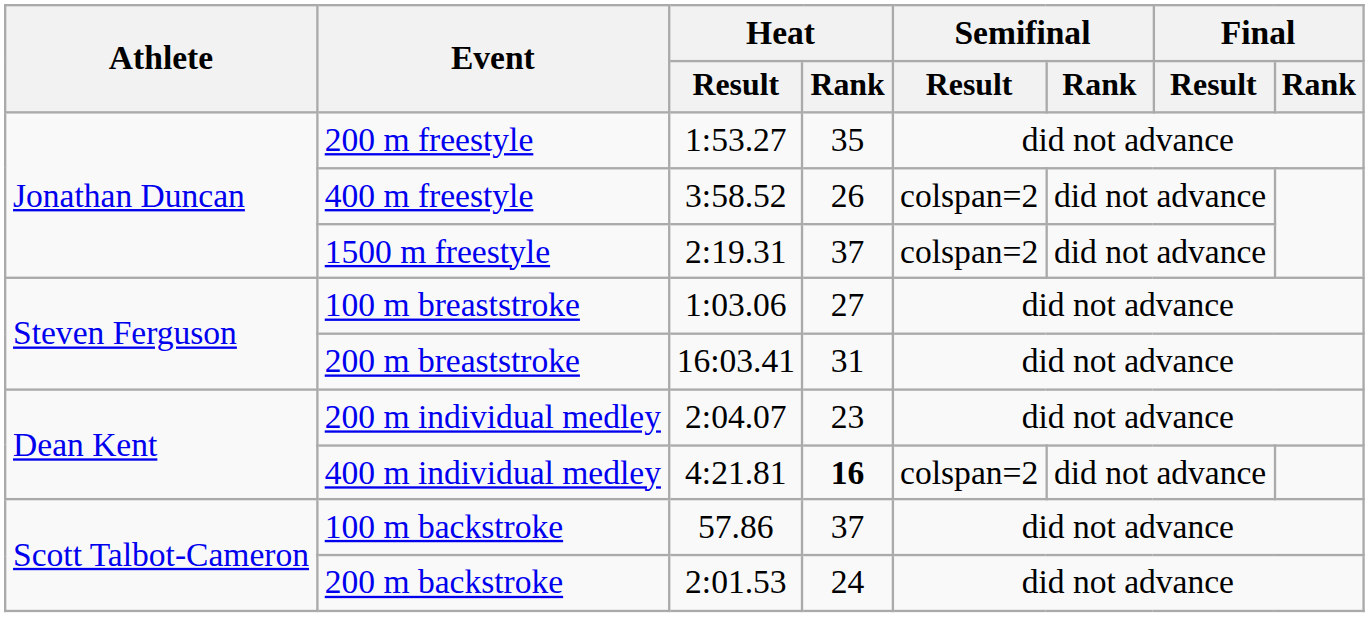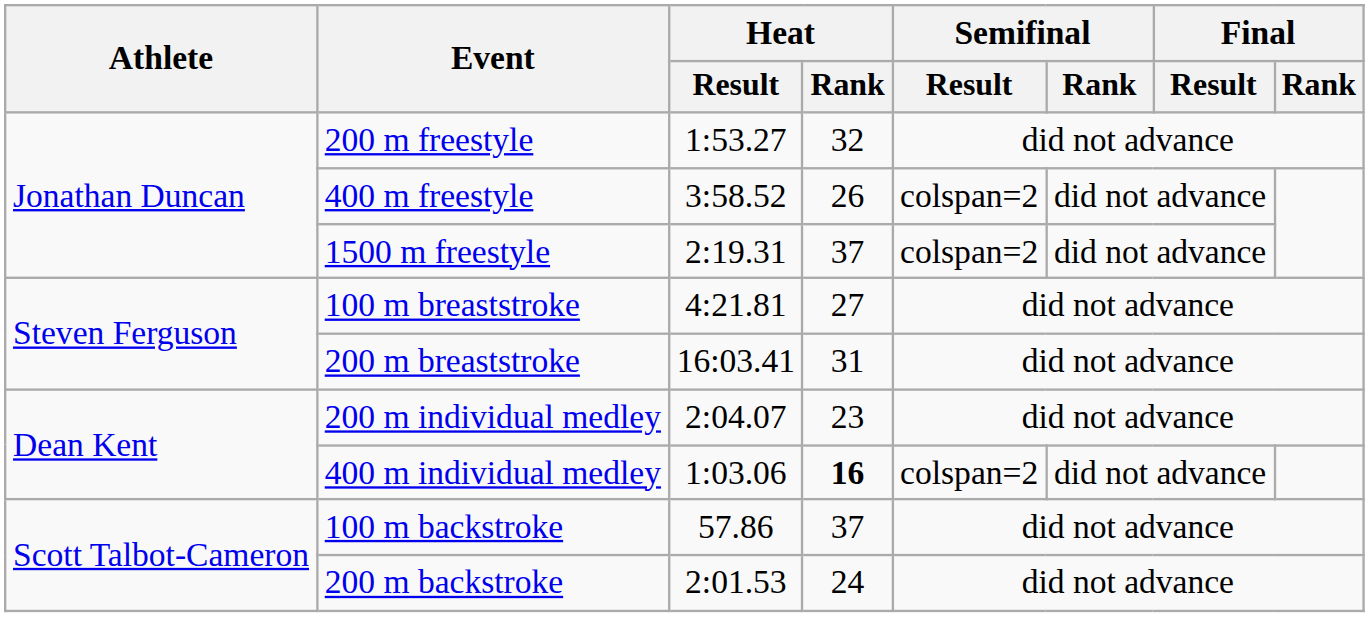(848, 140) 35 -> (848, 140) 32
(736, 306) 1:03.06 -> (736, 306) 4:21.81
(736, 472) 4:21.81 -> (736, 472) 1:03.06
